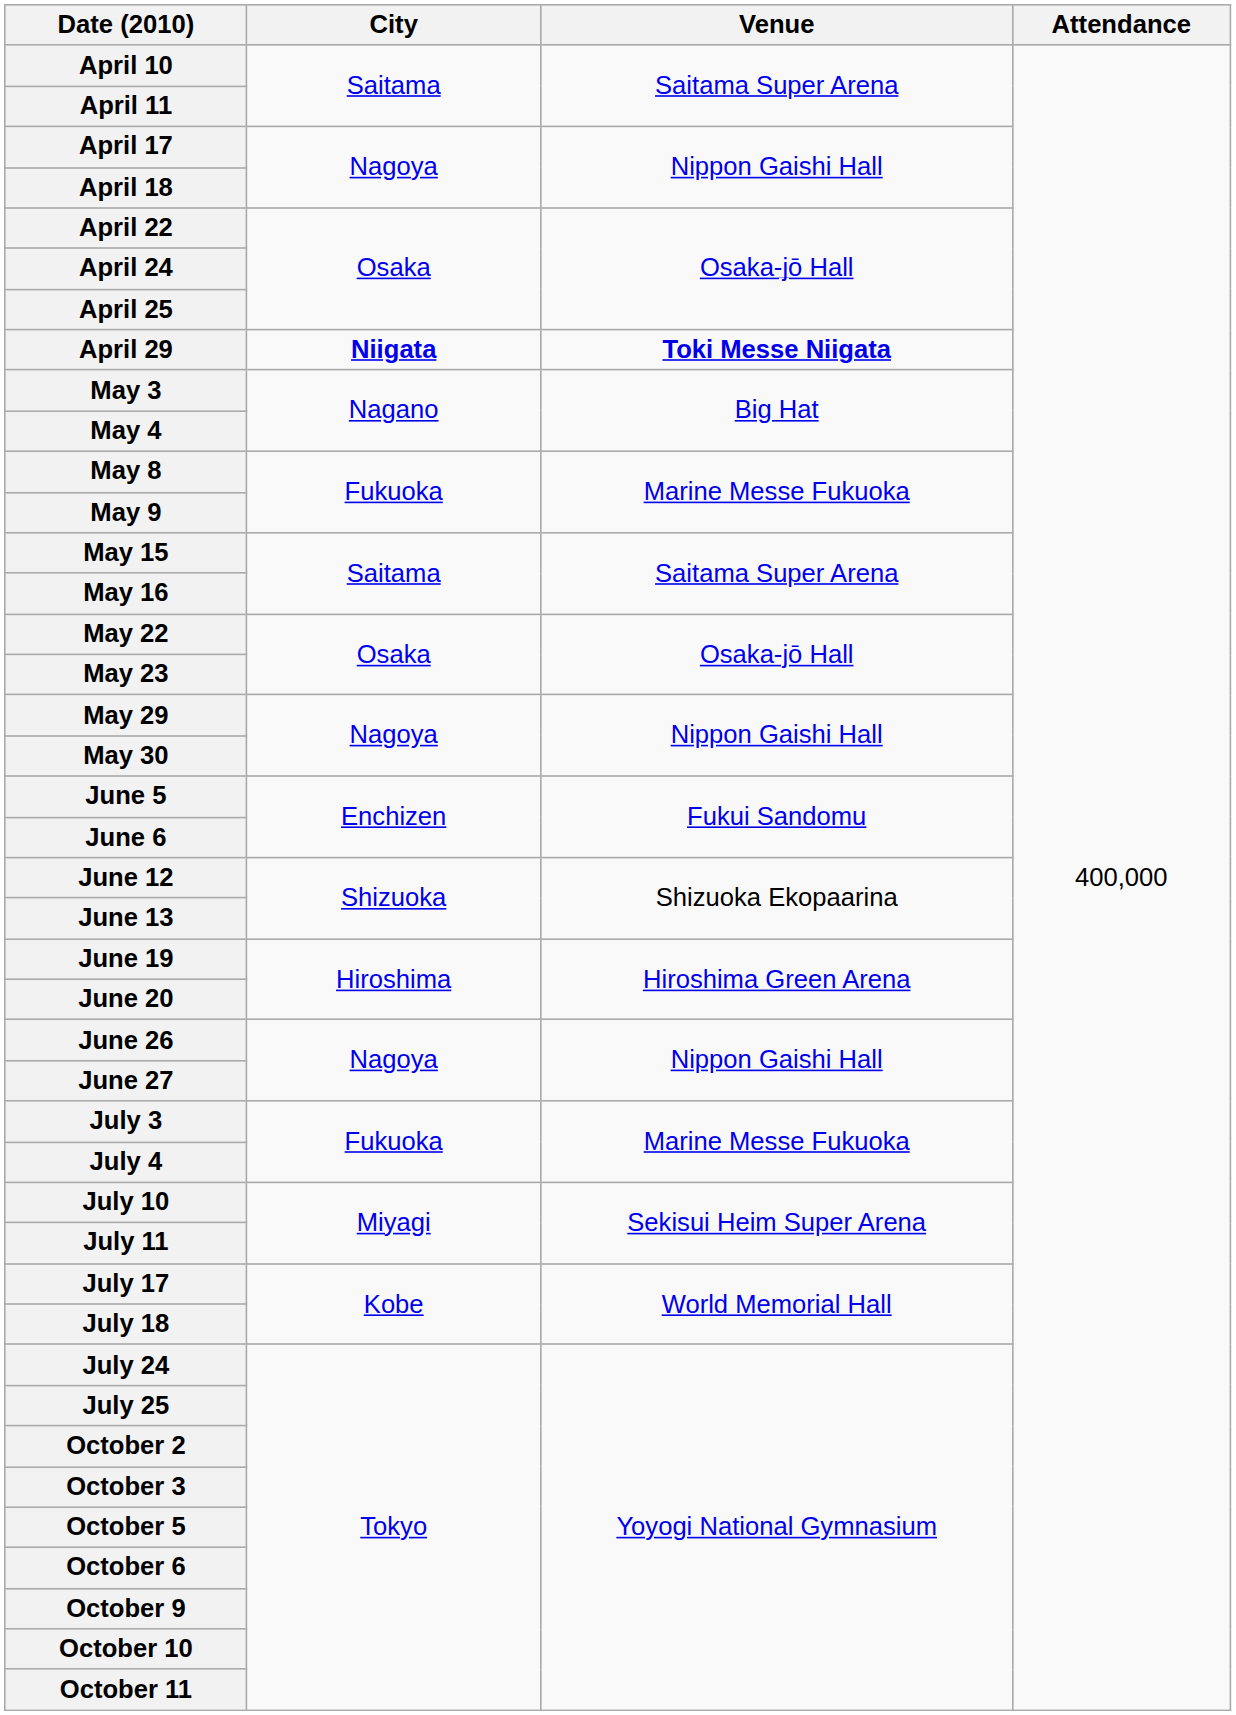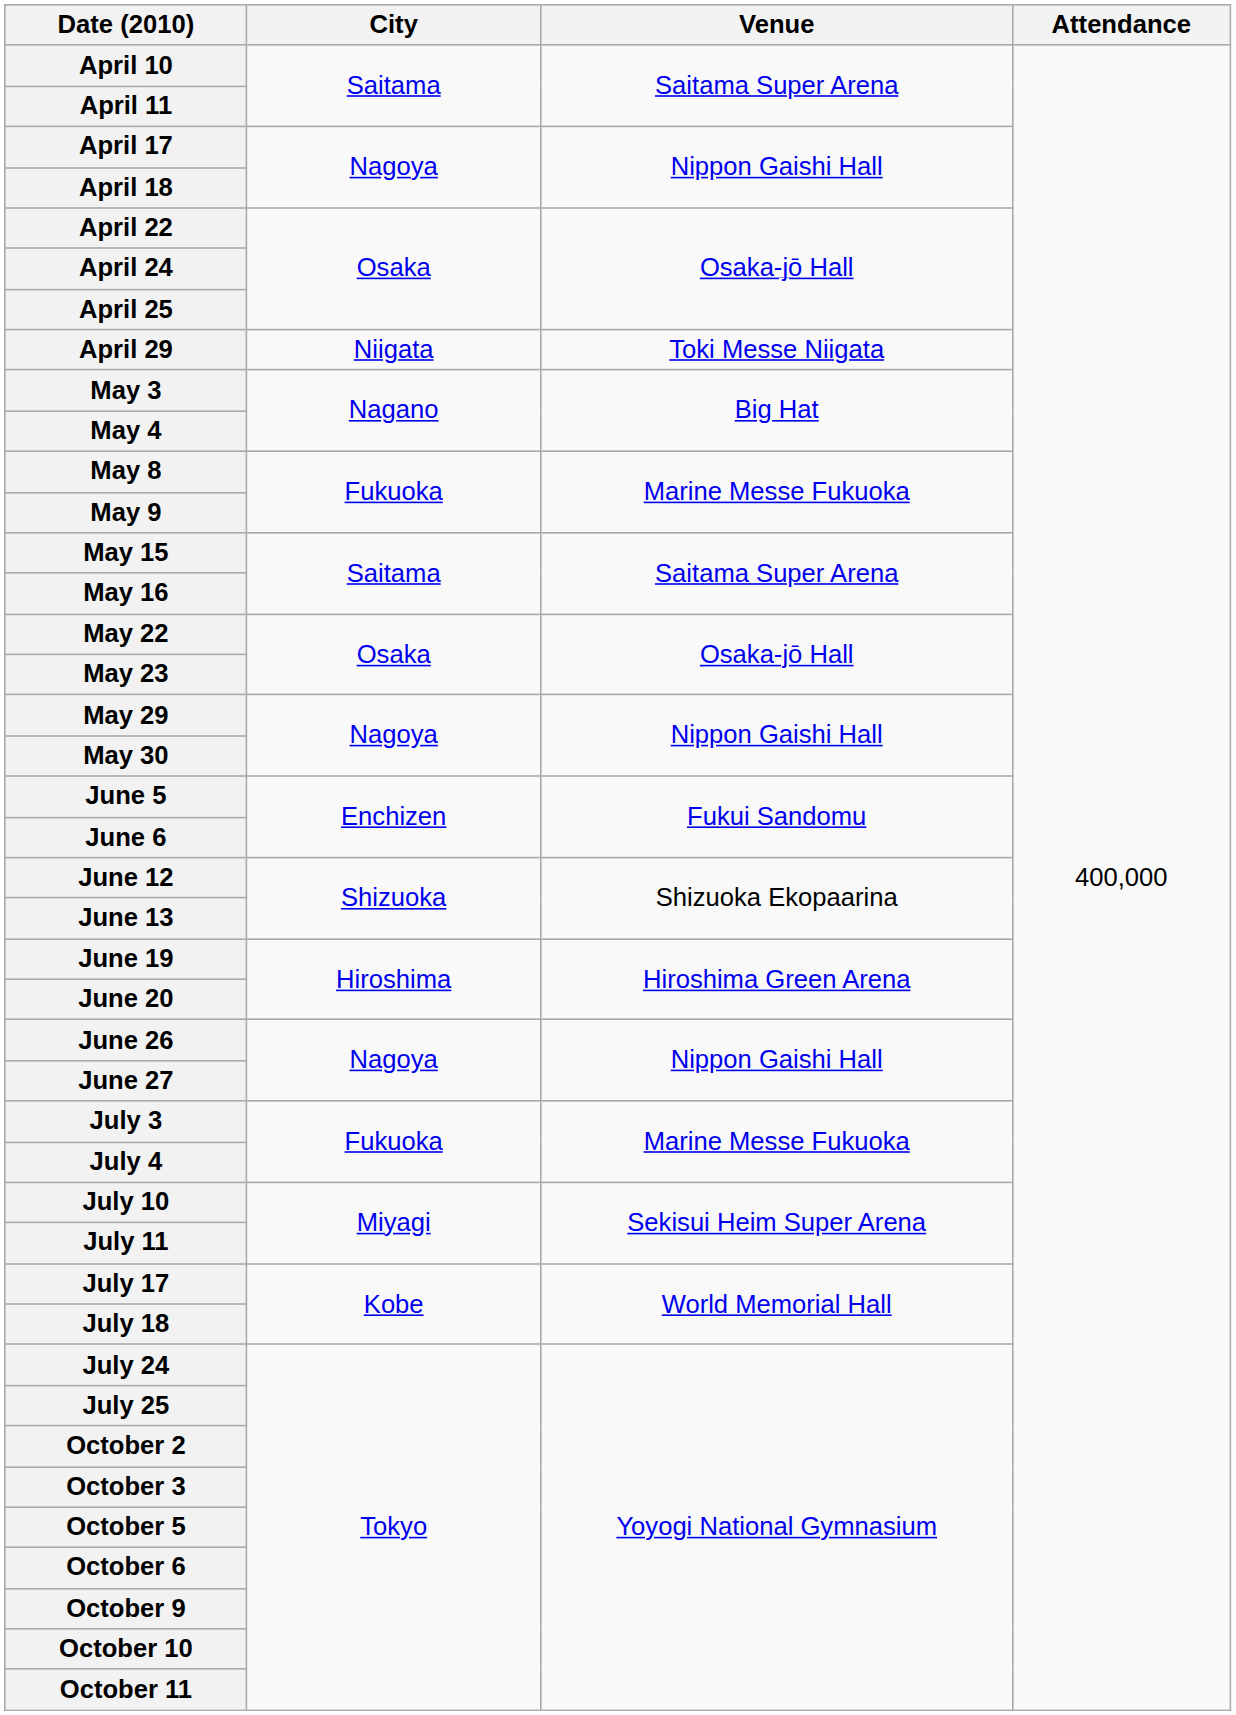(394, 349) bold -> (394, 349) normal
(777, 349) bold -> (777, 349) normal
